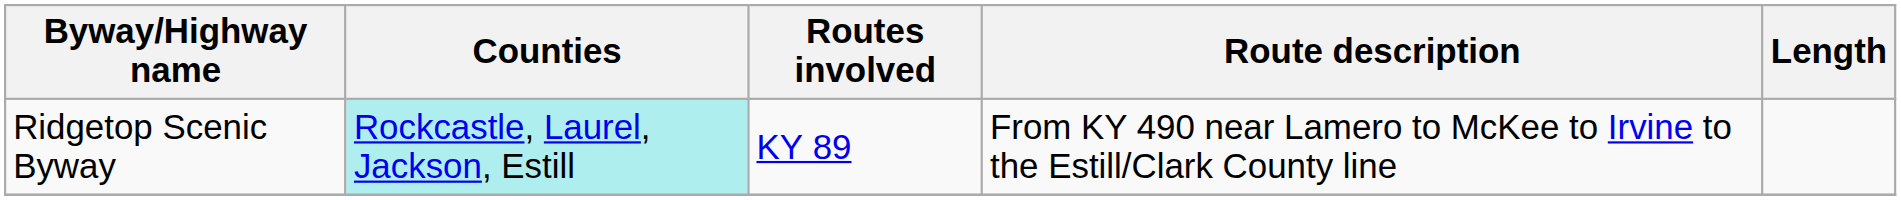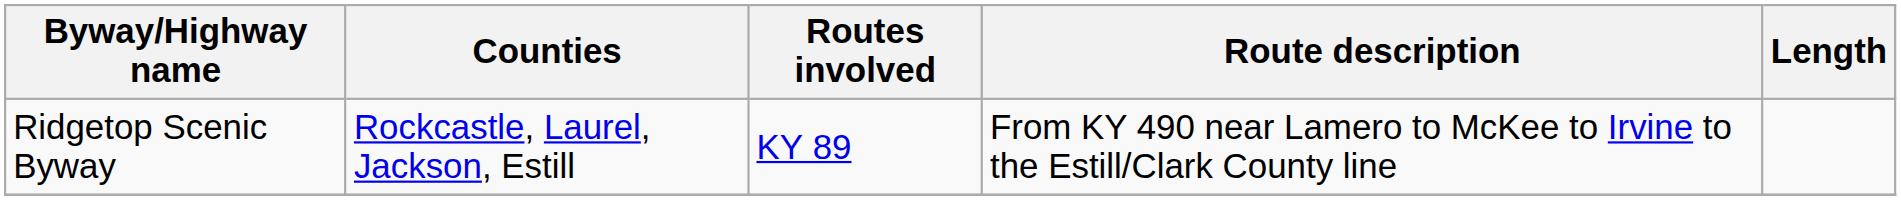(502, 146) paleturquoise background -> (502, 146) no background
